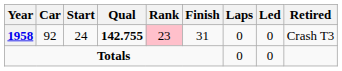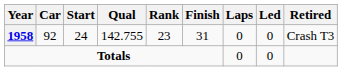(122, 35) bold -> (122, 35) normal
(164, 35) pink background -> (164, 35) no background
